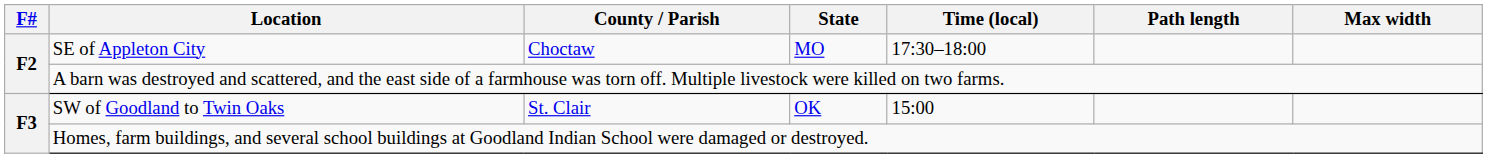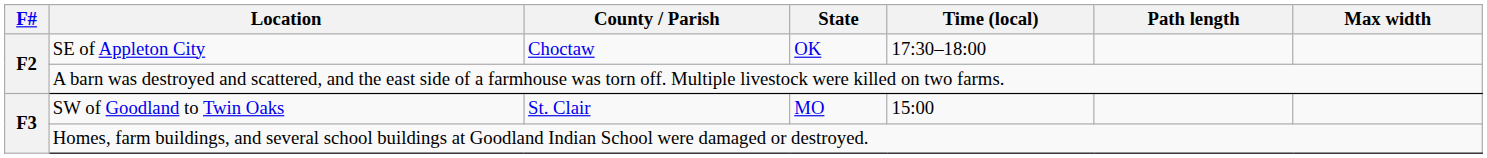(809, 49) MO -> (808, 49) OK
(808, 108) OK -> (809, 108) MO
